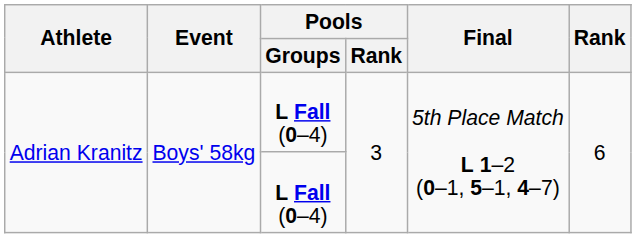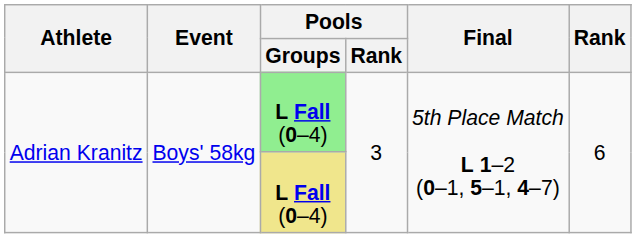(303, 124) no background -> (303, 124) lightgreen background
(303, 204) no background -> (303, 204) khaki background
